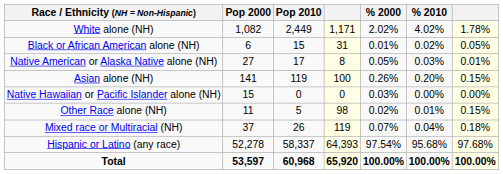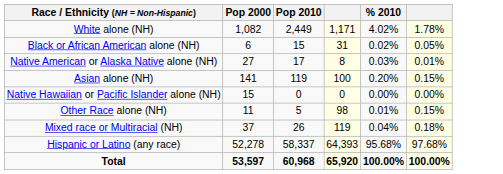- column: (383, 12)
